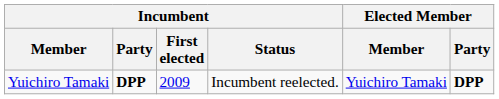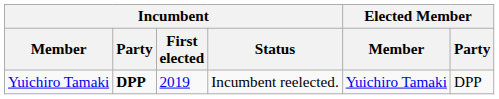(175, 81) 2009 -> (175, 81) 2019
(469, 81) bold -> (468, 81) normal
